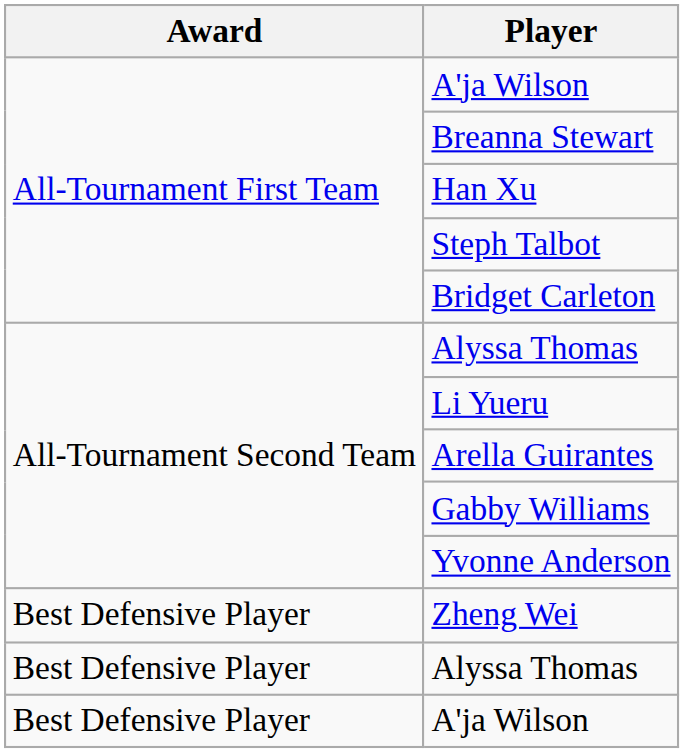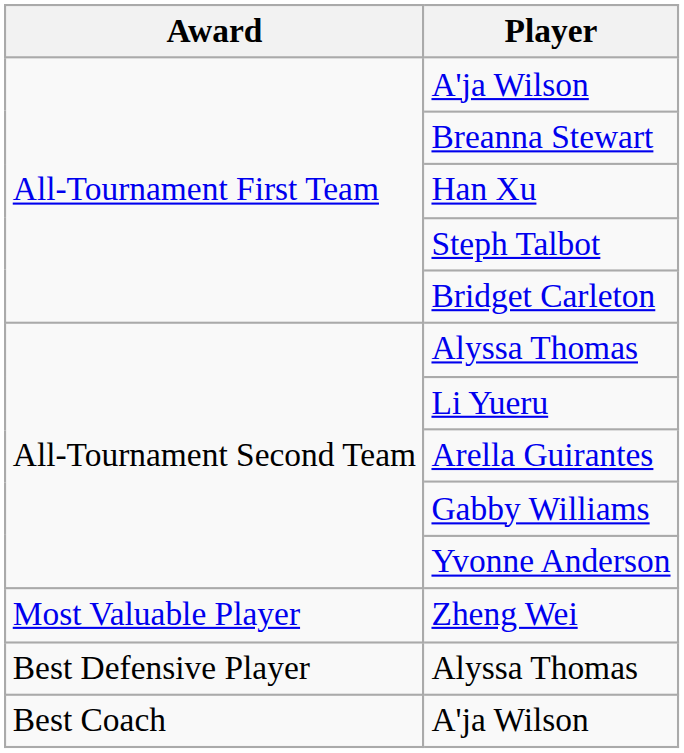(161, 614) Best Defensive Player -> (156, 614) Most Valuable Player
(161, 720) Best Defensive Player -> (89, 720) Best Coach
